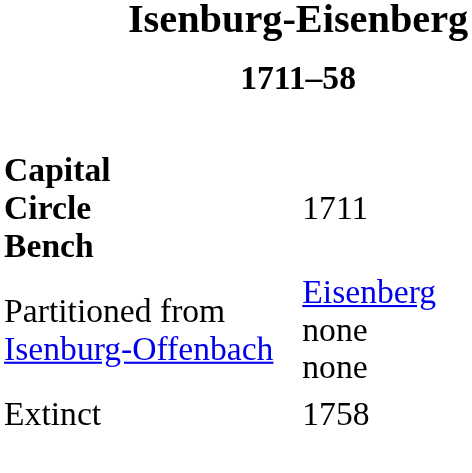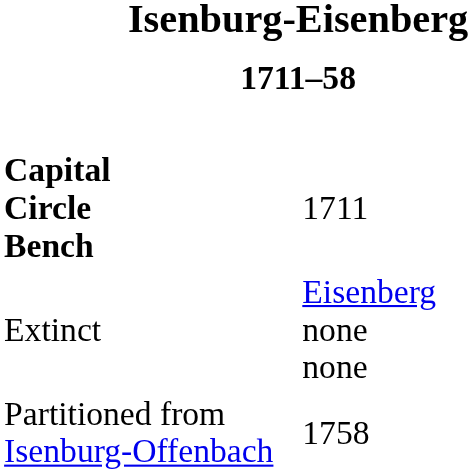(139, 329) Partitioned from Isenburg-Offenbach -> (53, 329) Extinct
(53, 413) Extinct -> (139, 432) Partitioned from Isenburg-Offenbach
